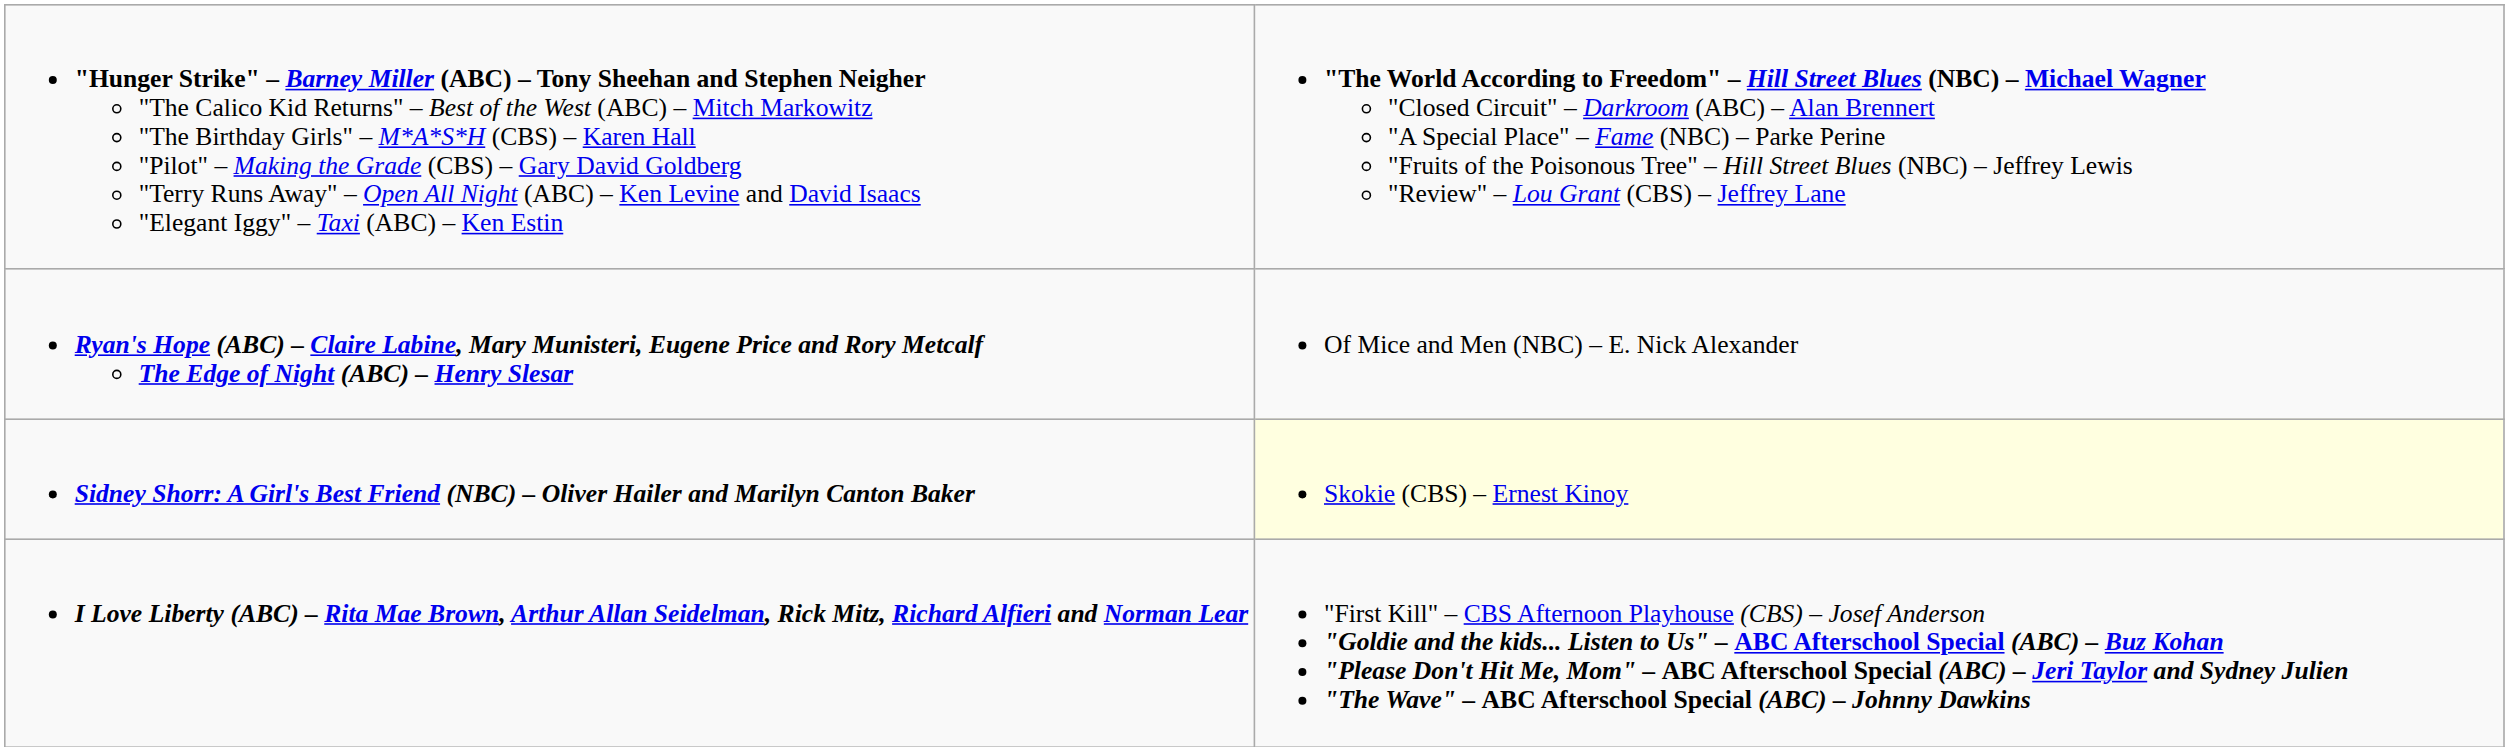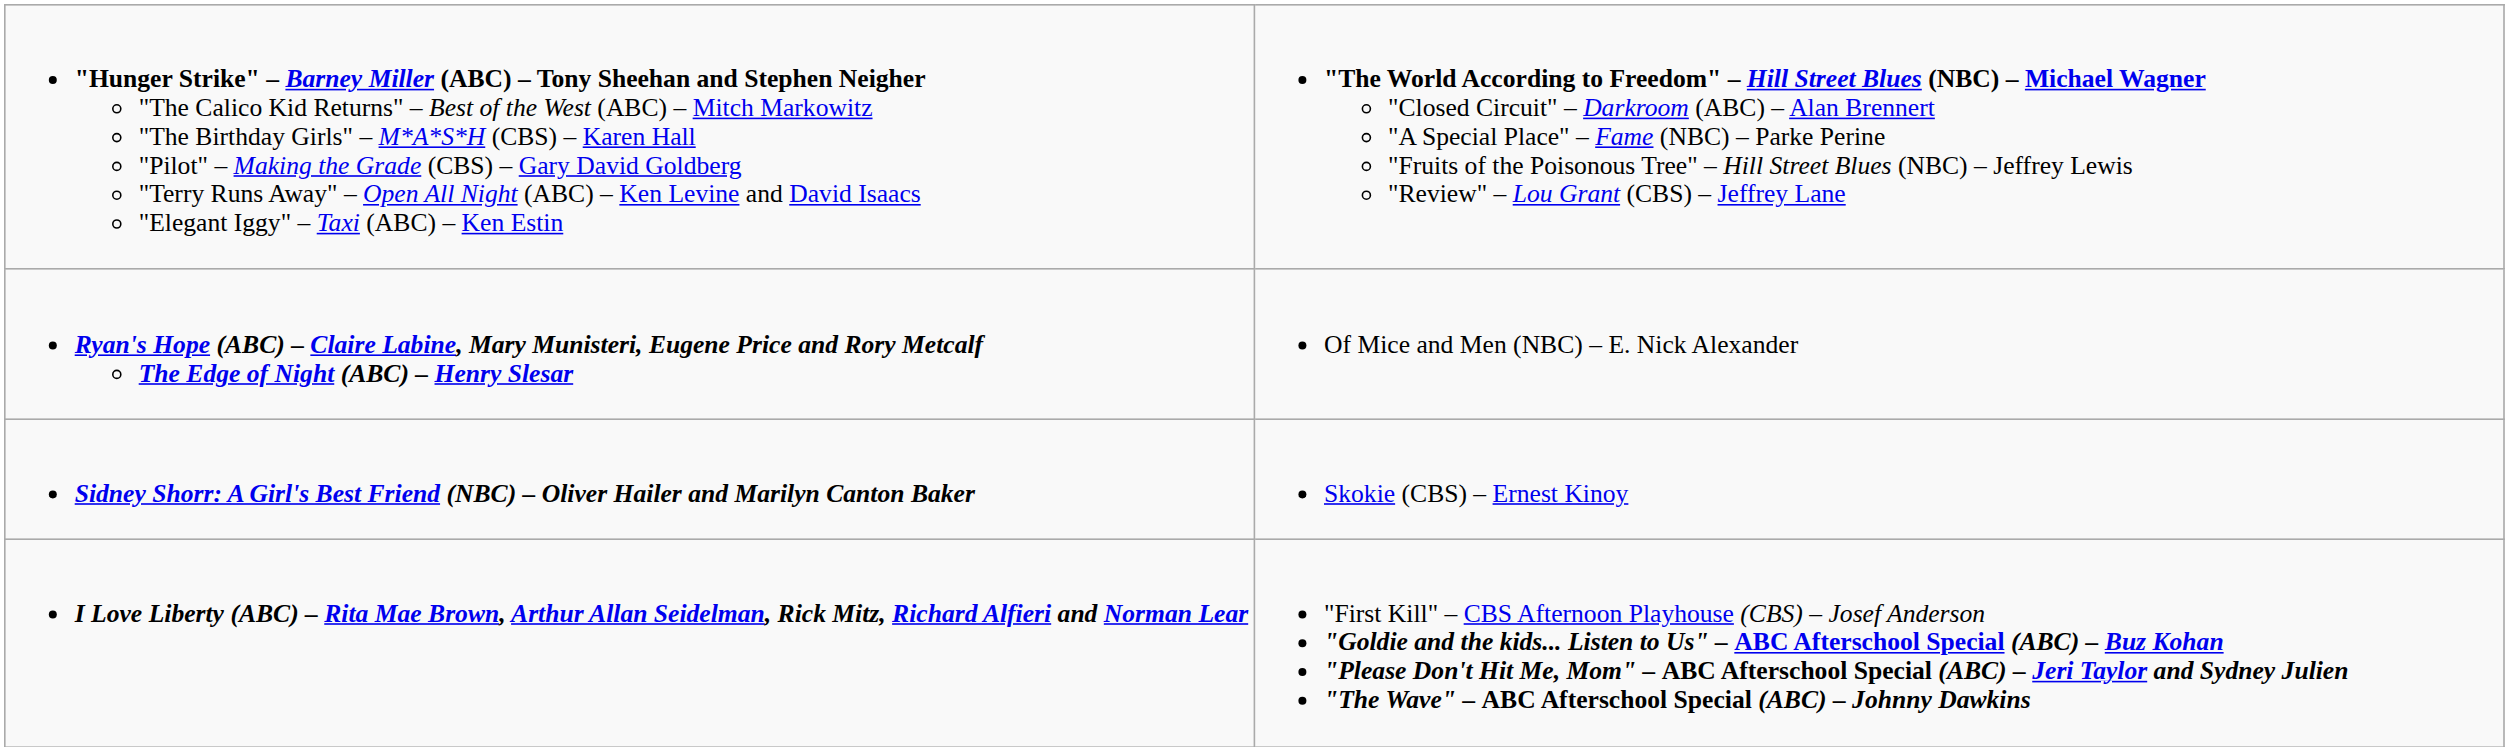(1879, 494) lightyellow background -> (1879, 494) no background
